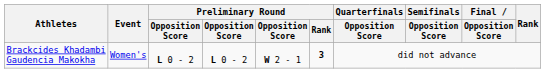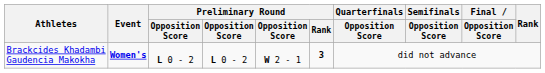(128, 55) normal -> (128, 55) bold
